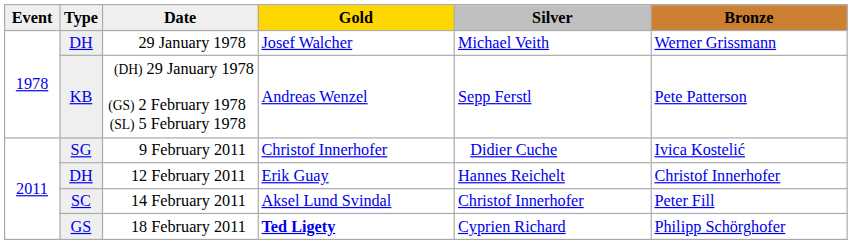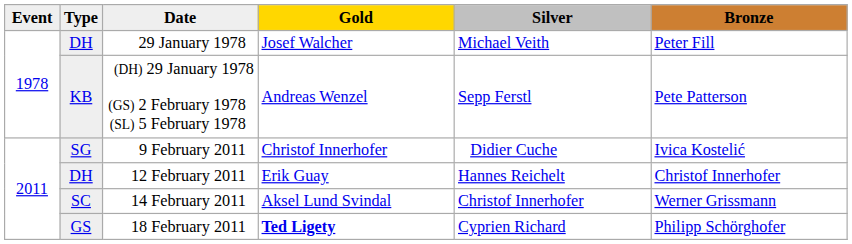(715, 42) Werner Grissmann -> (684, 42) Peter Fill
(684, 201) Peter Fill -> (715, 201) Werner Grissmann
